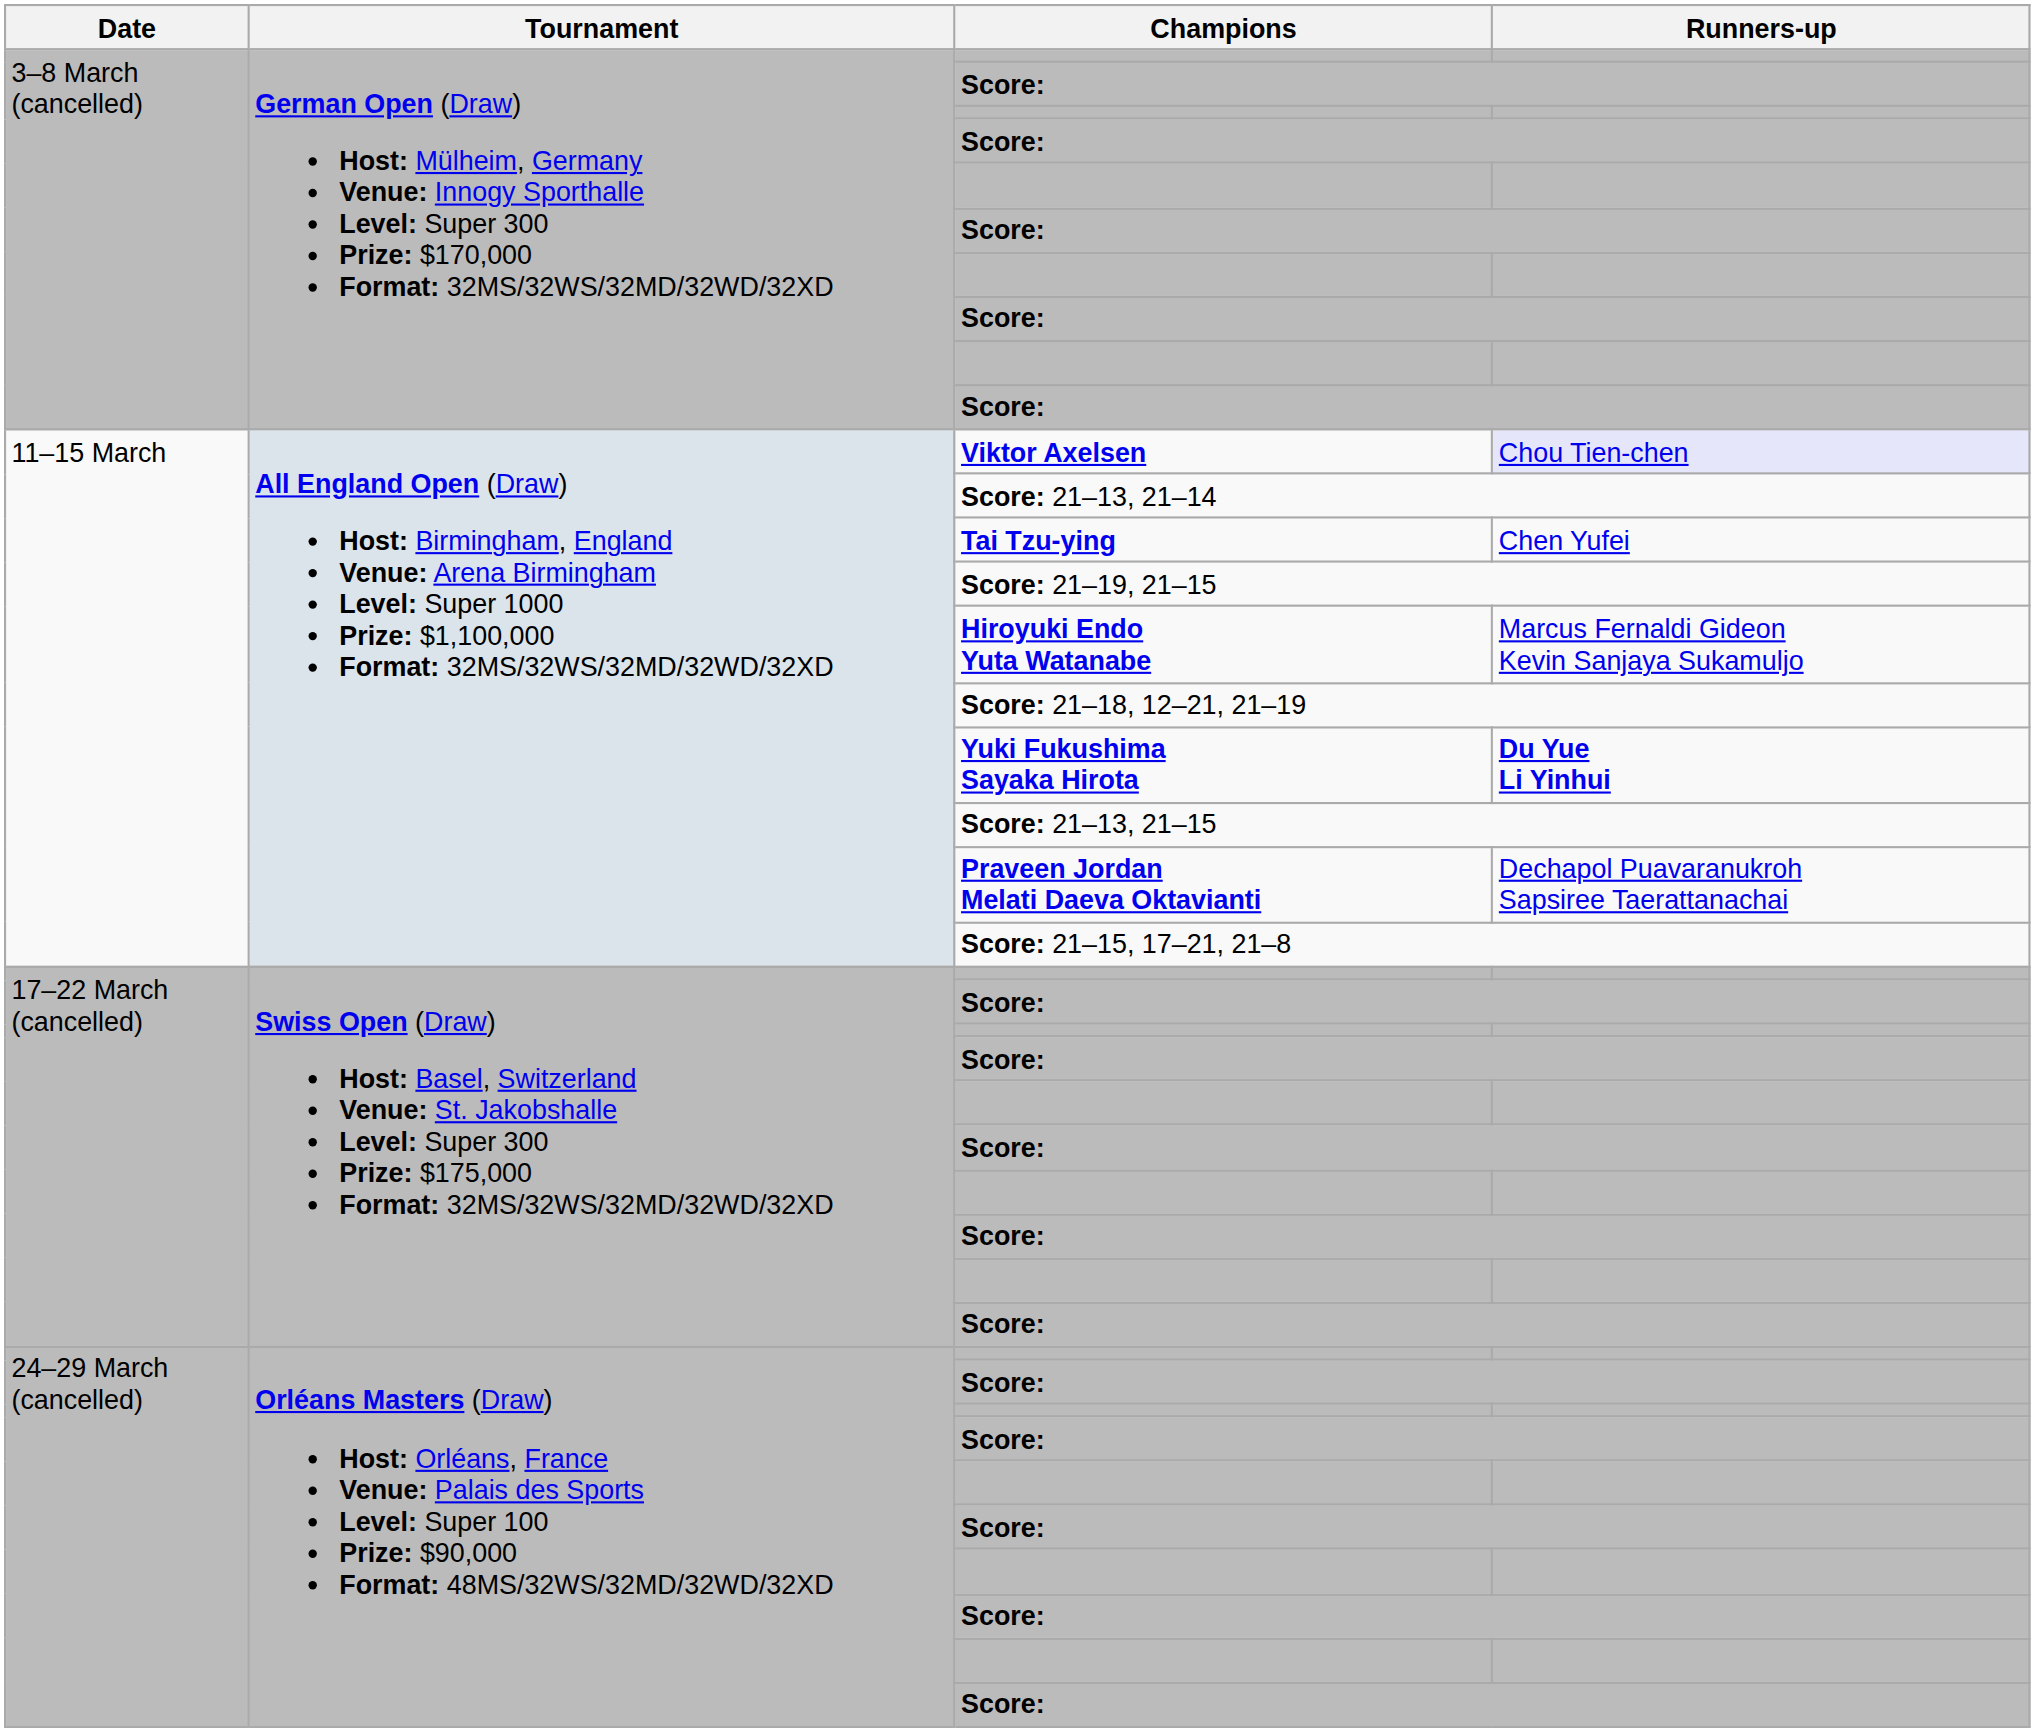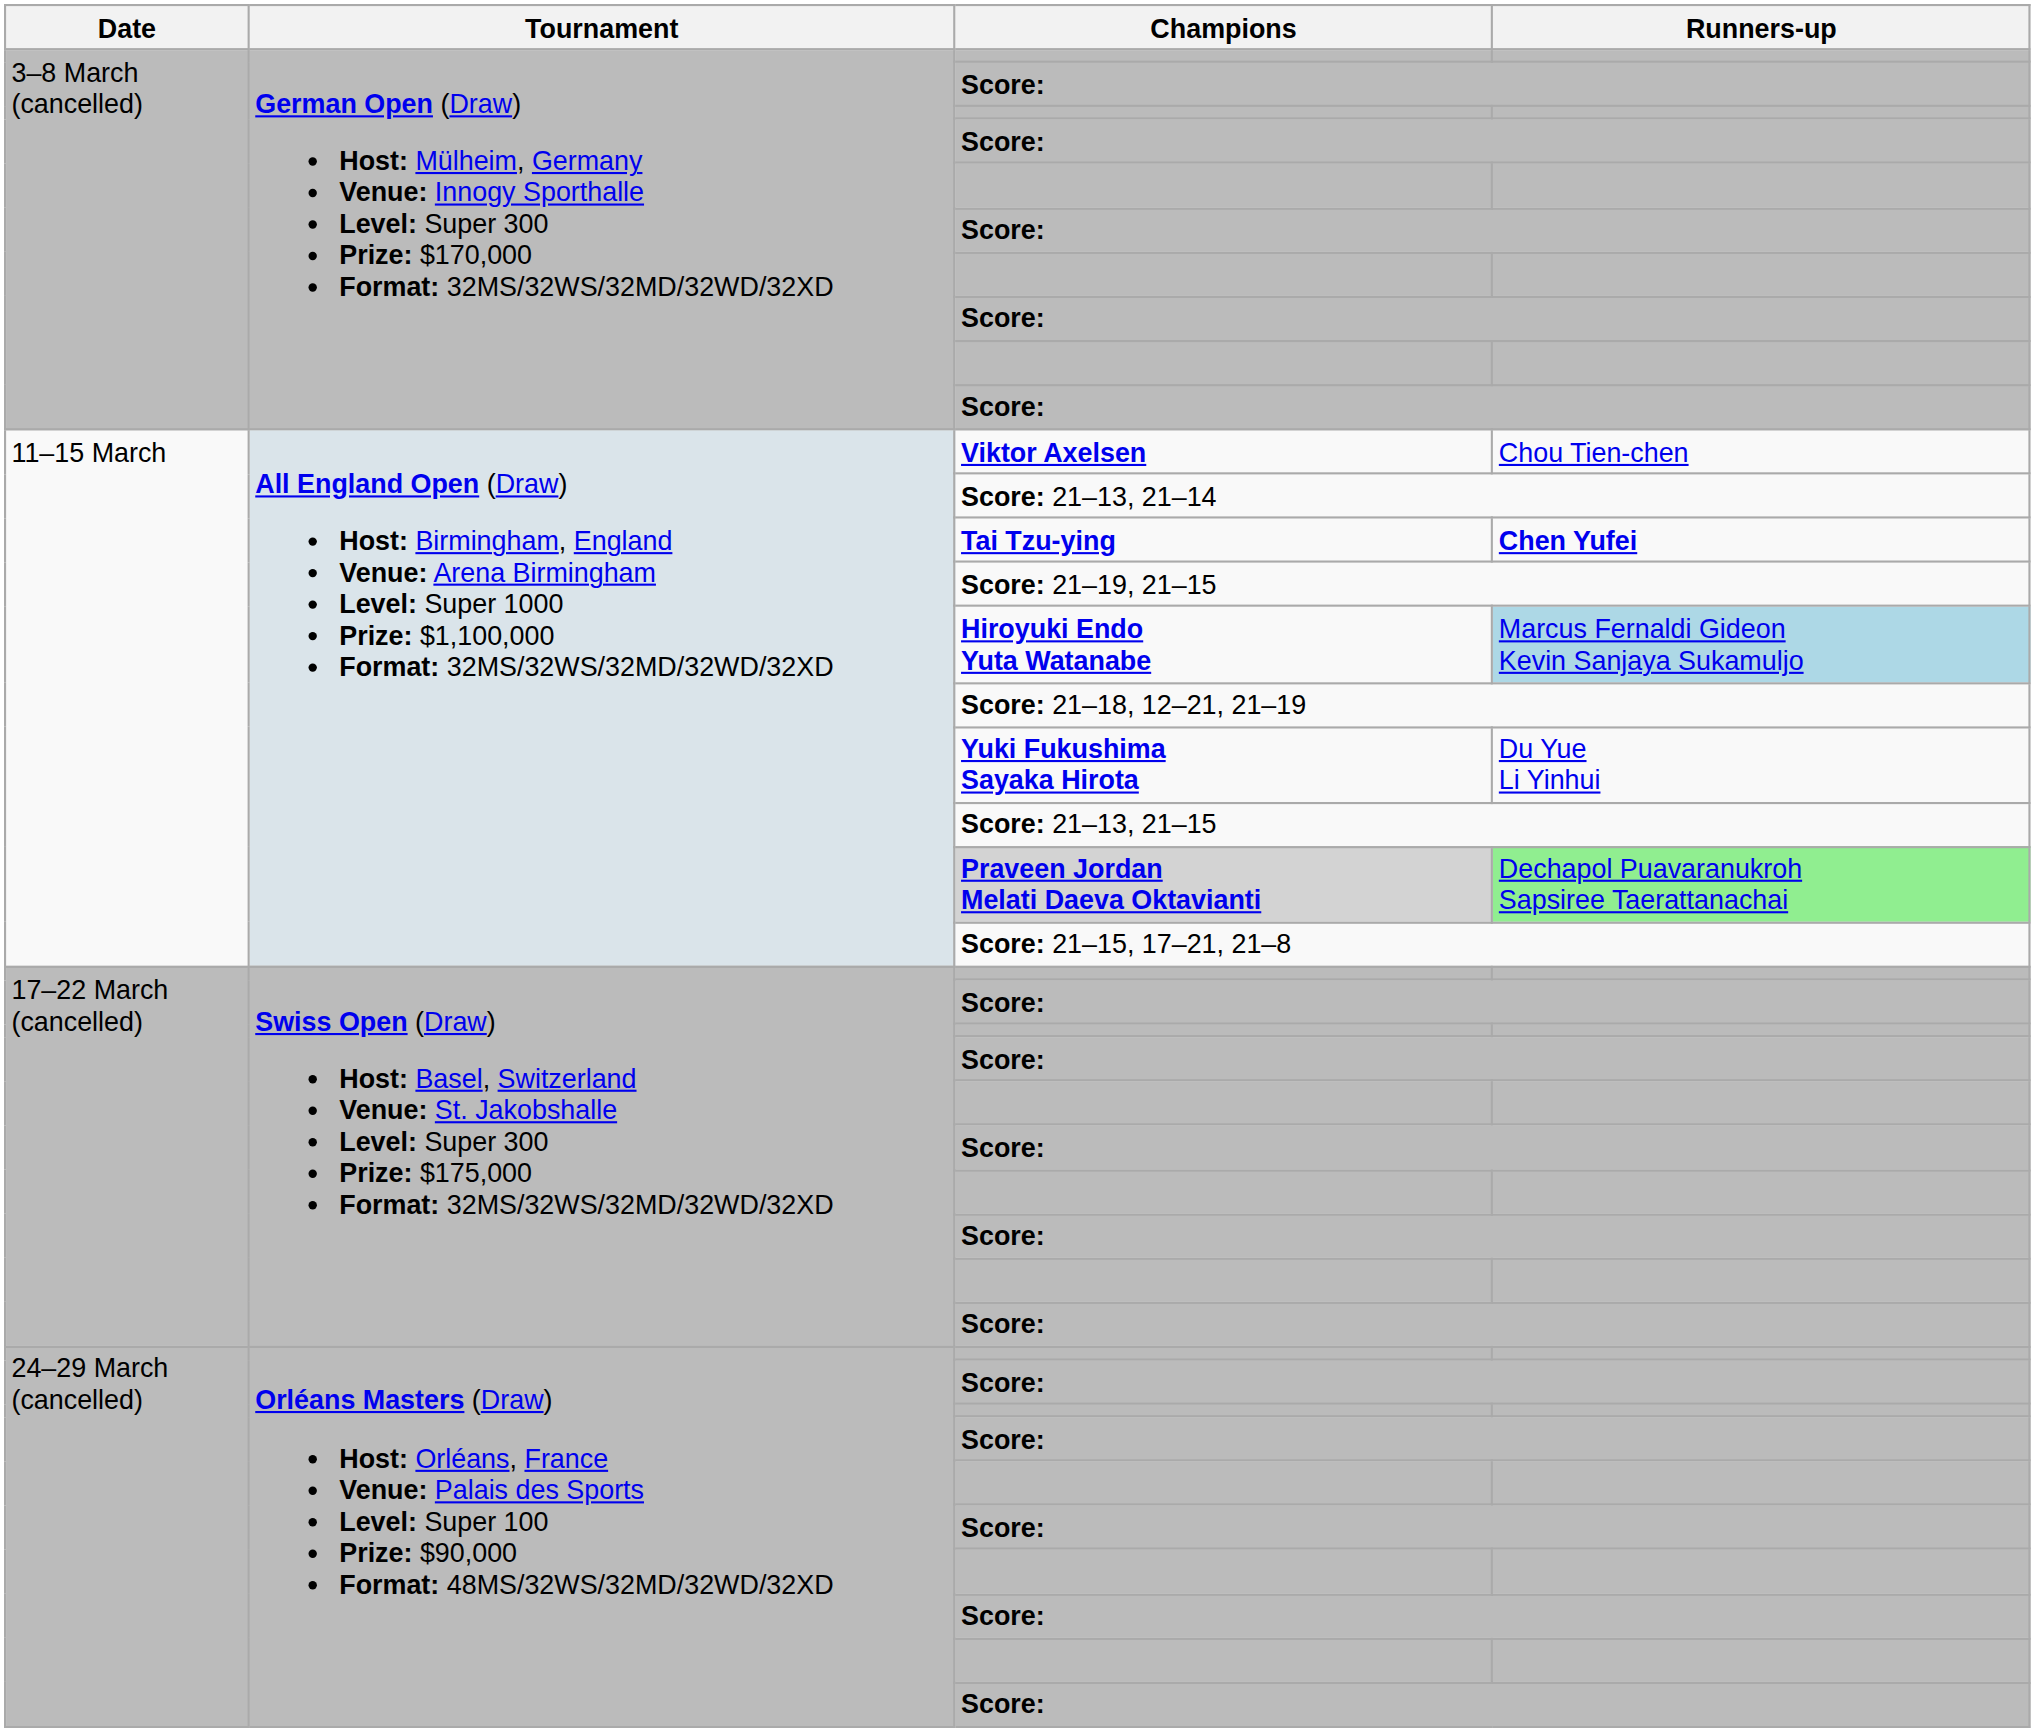(1594, 451) lavender background -> (1594, 451) no background
(1564, 540) normal -> (1568, 540) bold
(1651, 644) no background -> (1651, 644) lightblue background
(1555, 764) bold -> (1550, 764) normal
(1111, 884) no background -> (1111, 884) lightgrey background
(1650, 884) no background -> (1650, 884) lightgreen background
